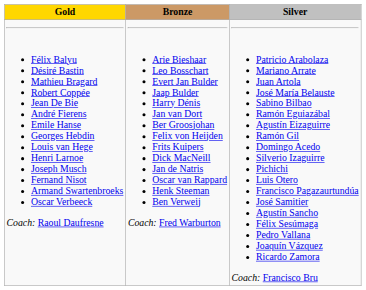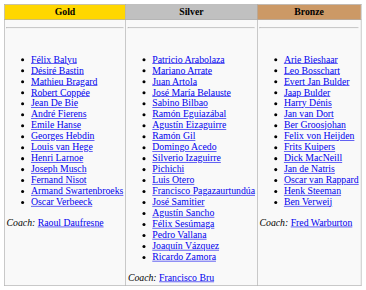columns swapped: (295, 12) <-> (177, 12)
